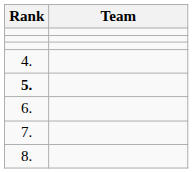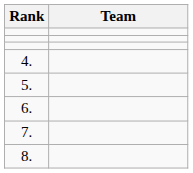(27, 84) bold -> (27, 84) normal
